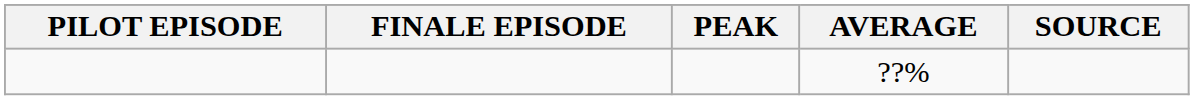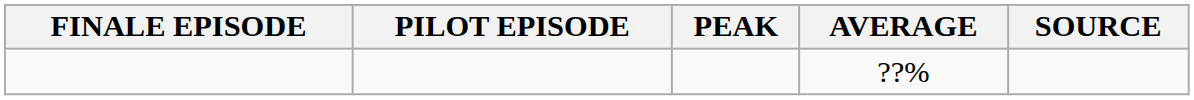columns swapped: (165, 26) <-> (499, 26)
